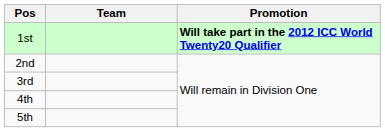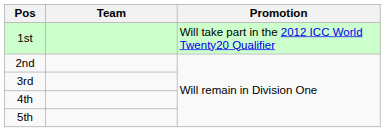(276, 38) bold -> (271, 38) normal
